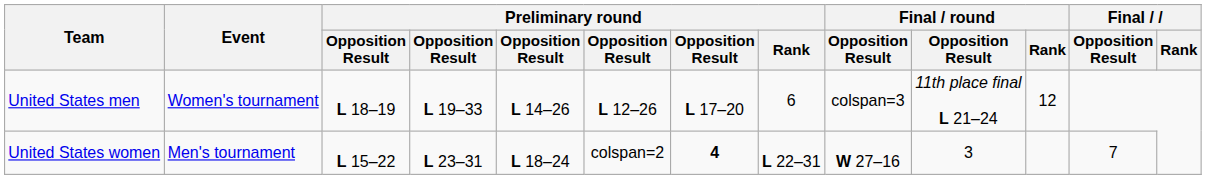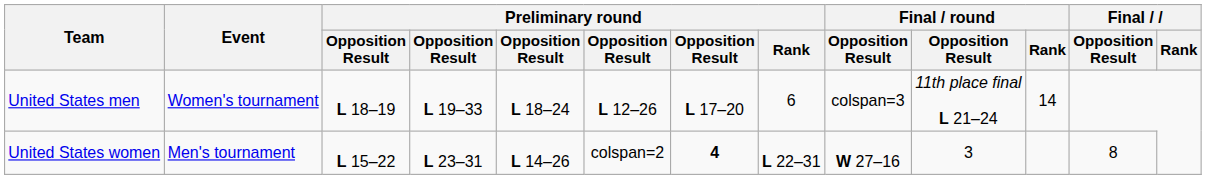(540, 110) L 14–26 -> (540, 110) L 18–24
(1047, 101) 12 -> (1047, 101) 14
(540, 162) L 18–24 -> (540, 162) L 14–26
(1113, 153) 7 -> (1113, 153) 8
